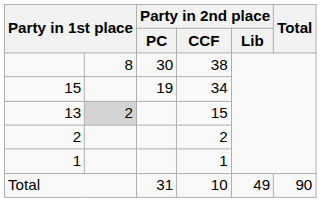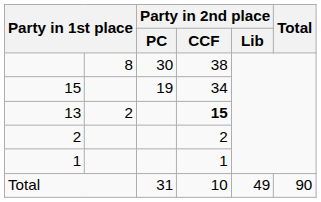(129, 112) lightgrey background -> (129, 112) no background
(219, 112) normal -> (219, 112) bold
